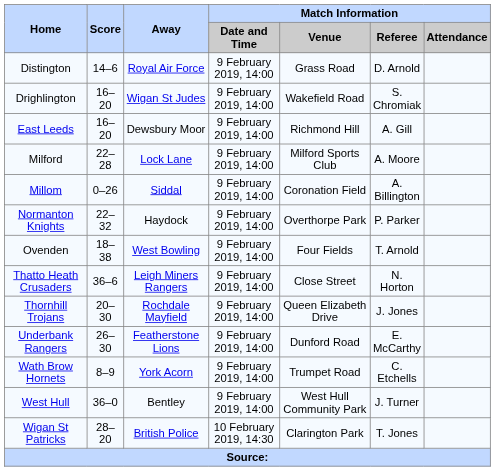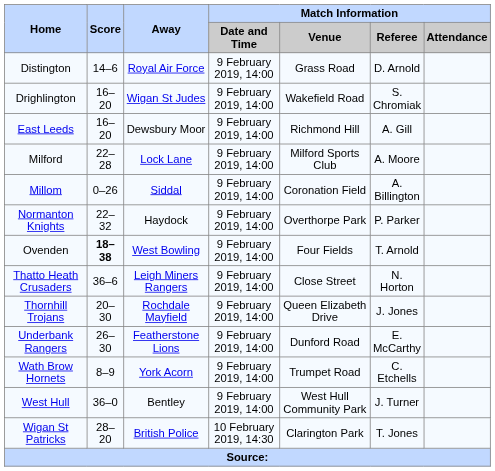(105, 250) normal -> (105, 250) bold
